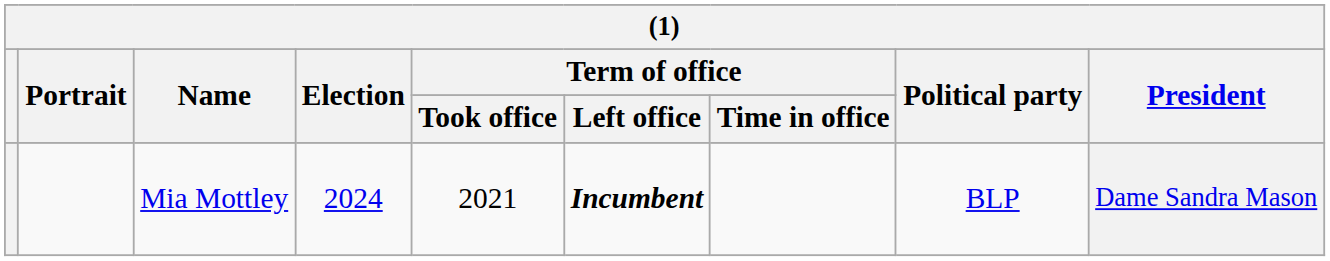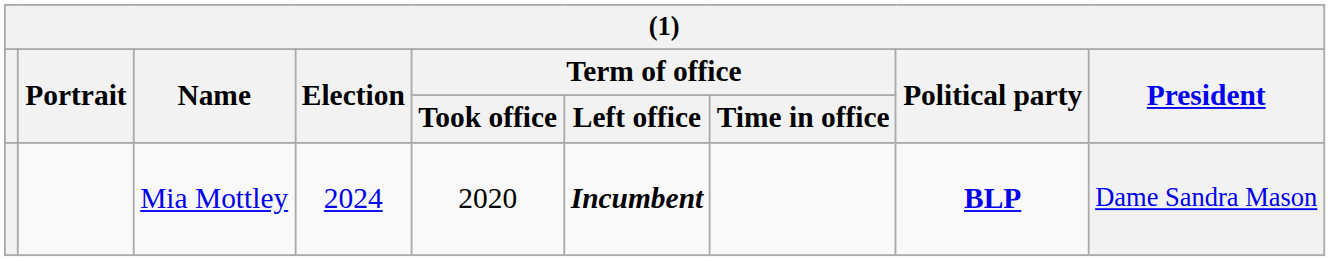(488, 198) 2021 -> (488, 198) 2020
(993, 198) normal -> (993, 198) bold
